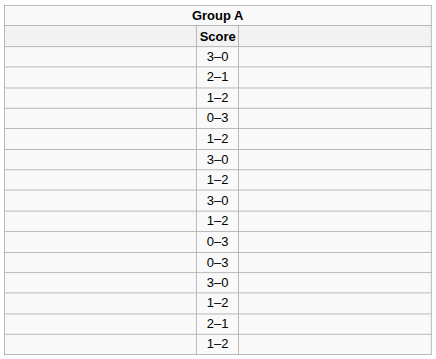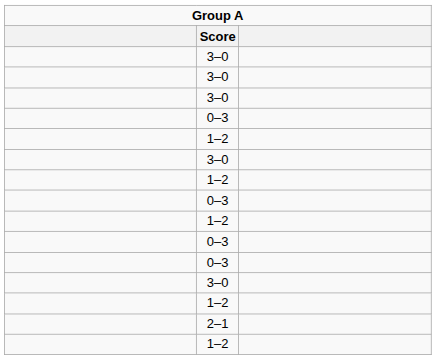(218, 77) 2–1 -> (218, 77) 3–0
(218, 97) 1–2 -> (218, 97) 3–0
(218, 200) 3–0 -> (218, 200) 0–3
